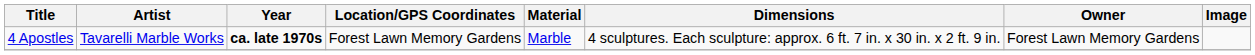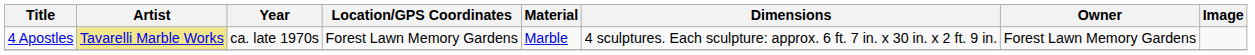(152, 38) no background -> (152, 38) khaki background
(276, 38) bold -> (275, 38) normal
